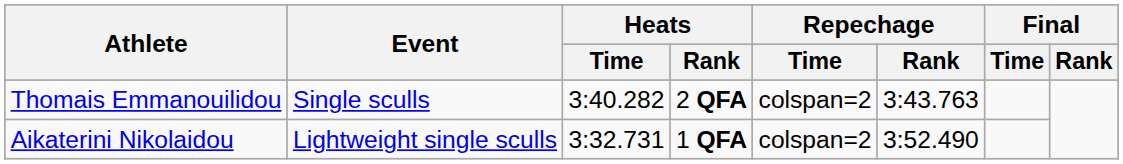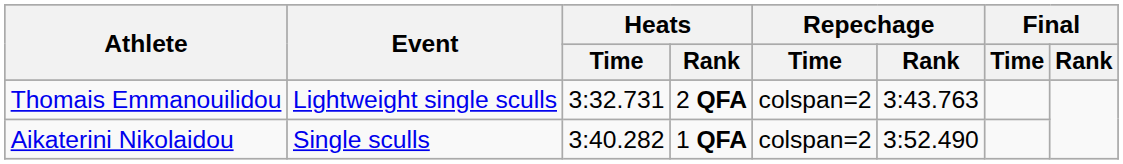(361, 100) Single sculls -> (425, 100) Lightweight single sculls
(616, 100) 3:40.282 -> (616, 100) 3:32.731
(425, 139) Lightweight single sculls -> (361, 139) Single sculls
(616, 139) 3:32.731 -> (616, 139) 3:40.282
